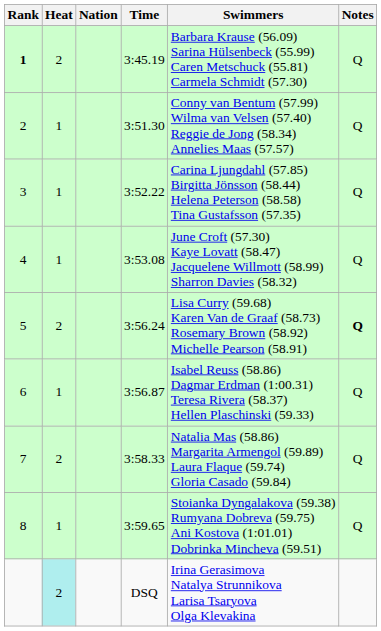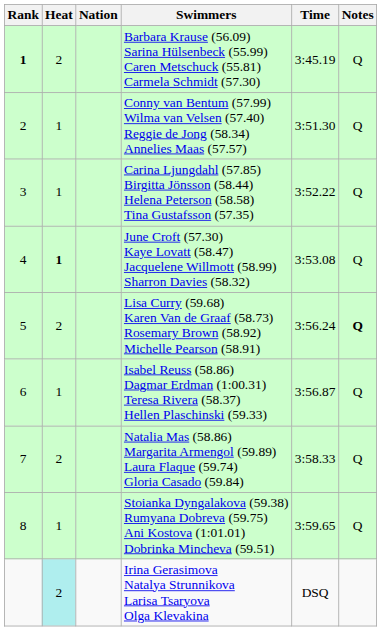columns swapped: (253, 15) <-> (144, 15)
(59, 259) normal -> (59, 259) bold
